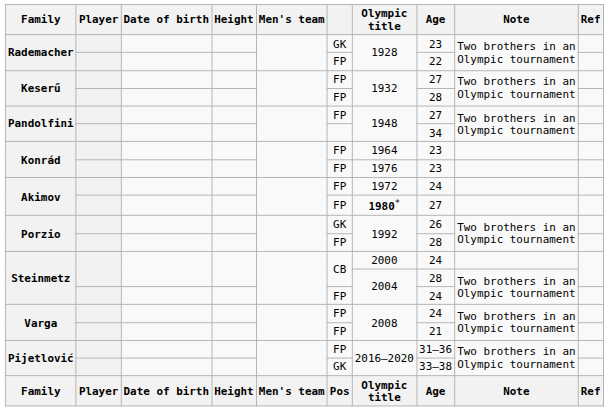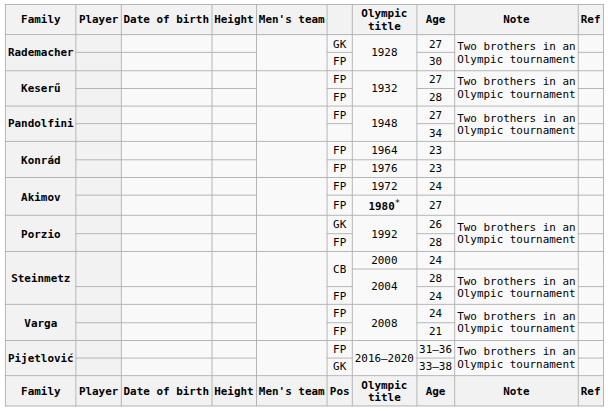(436, 44) 23 -> (436, 44) 27
(436, 62) 22 -> (436, 62) 30
